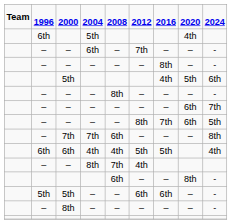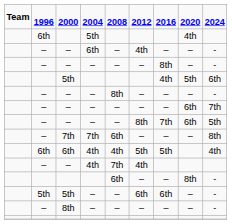(141, 51) 7th -> (141, 51) 4th
(93, 165) 8th -> (93, 165) 4th
